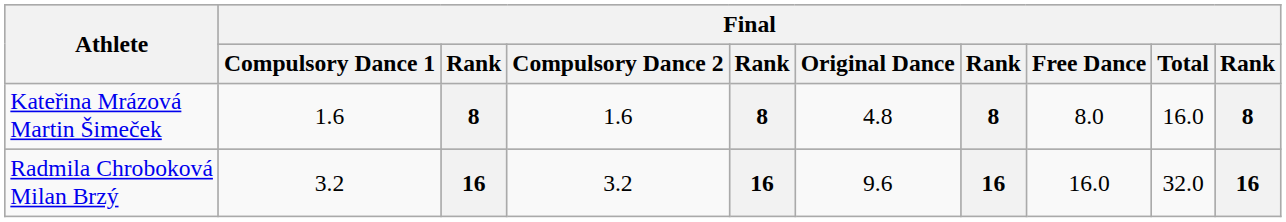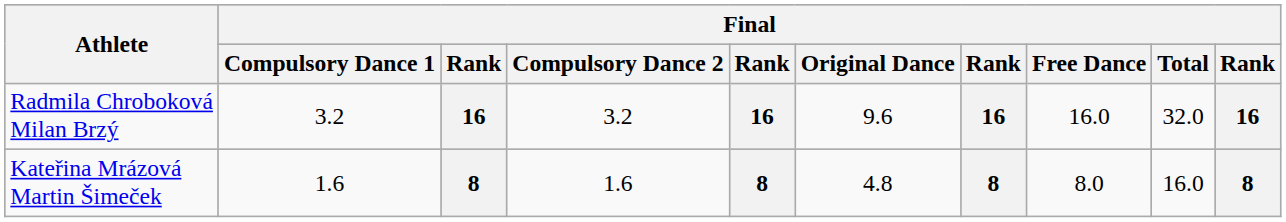rows swapped: (112, 183) <-> (96, 116)
